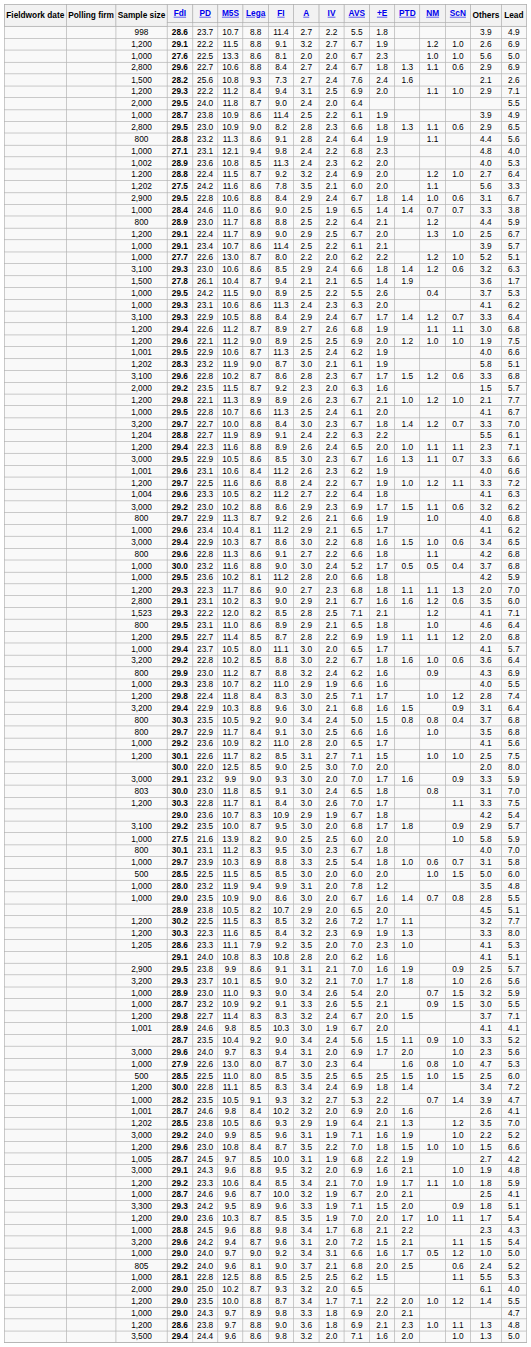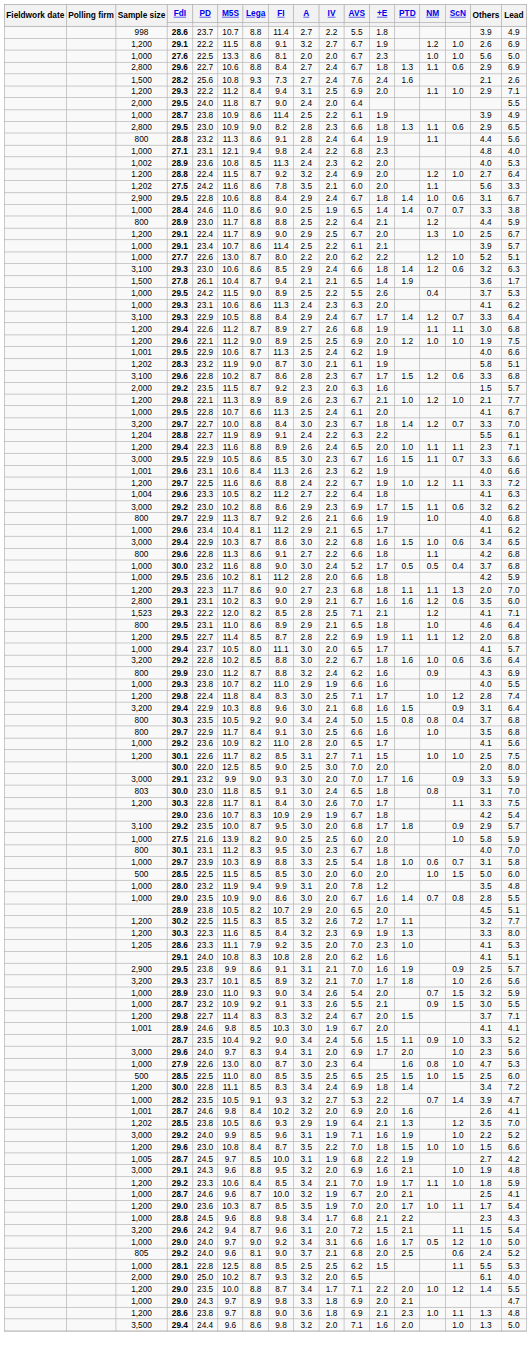(407, 459) 1.3 -> (407, 459) 1.5
(281, 471) 11.2 -> (281, 471) 11.3
(281, 981) 9.0 -> (281, 981) 8.9
- row: (142, 1206)
